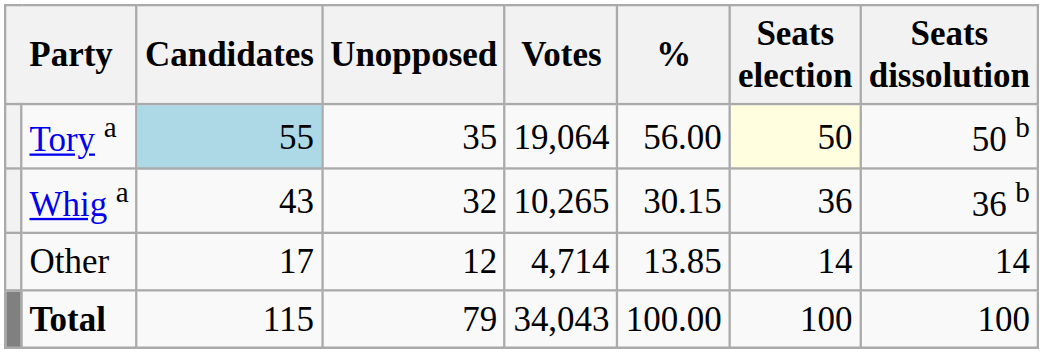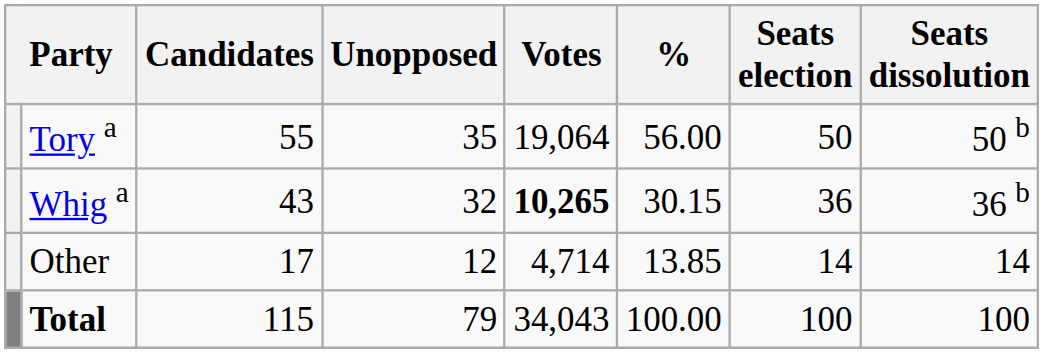(296, 136) lightblue background -> (296, 136) no background
(835, 136) lightyellow background -> (835, 136) no background
(561, 200) normal -> (561, 200) bold
